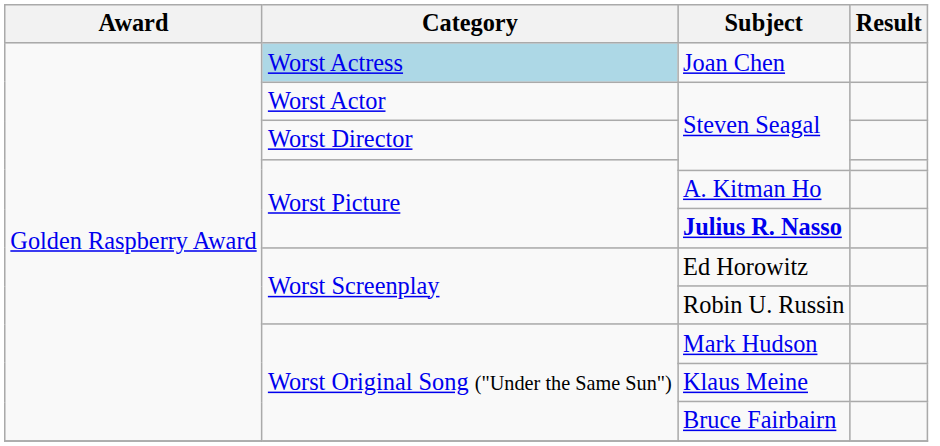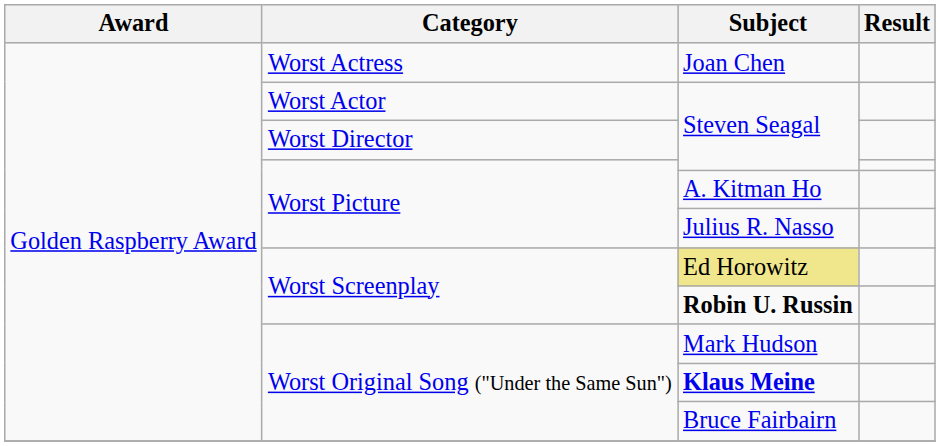(335, 62) lightblue background -> (335, 62) no background
(762, 227) bold -> (758, 227) normal
(746, 266) no background -> (746, 266) khaki background
(764, 304) normal -> (768, 304) bold
(746, 382) normal -> (749, 382) bold
